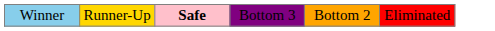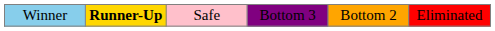(117, 15) normal -> (126, 15) bold
(192, 15) bold -> (207, 15) normal
